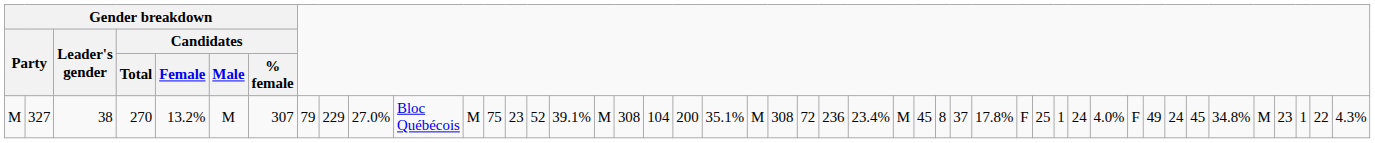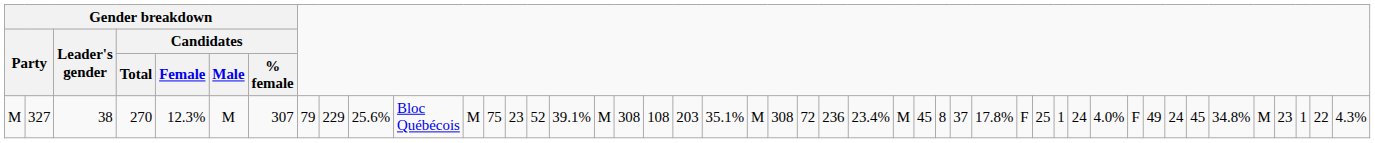(186, 117) 13.2% -> (186, 117) 12.3%
(371, 117) 27.0% -> (371, 117) 25.6%
(658, 117) 104 -> (658, 117) 108
(688, 117) 200 -> (688, 117) 203
